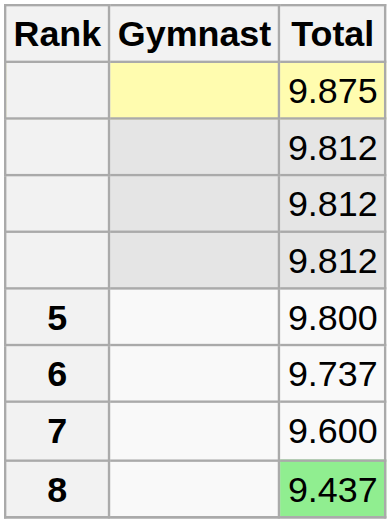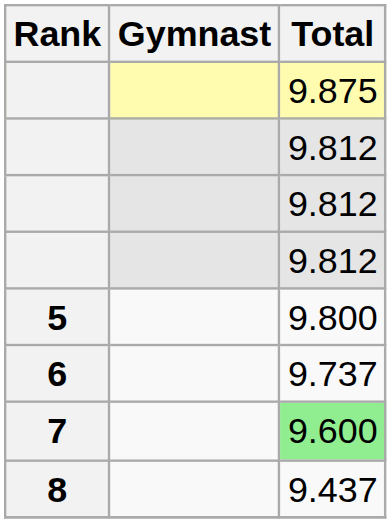(333, 431) no background -> (333, 431) lightgreen background
(333, 488) lightgreen background -> (333, 488) no background
